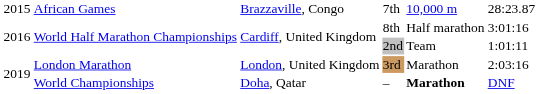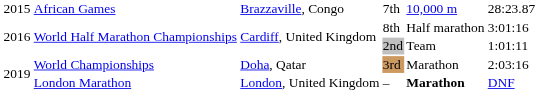(82, 64) London Marathon -> (94, 64) World Championships
(310, 64) London, United Kingdom -> (273, 64) Doha, Qatar
(94, 83) World Championships -> (82, 83) London Marathon
(273, 83) Doha, Qatar -> (310, 83) London, United Kingdom
